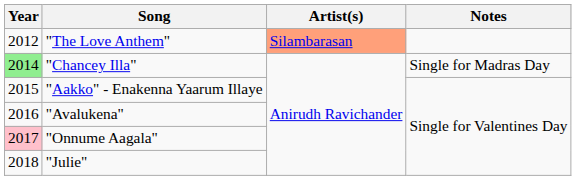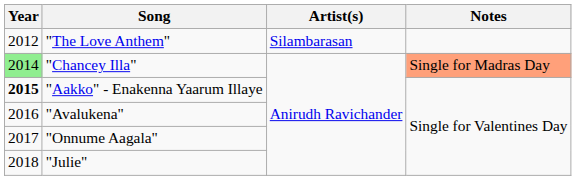(311, 41) lightsalmon background -> (311, 41) no background
(480, 65) no background -> (480, 65) lightsalmon background
(23, 89) normal -> (23, 89) bold
(23, 138) pink background -> (23, 138) no background
